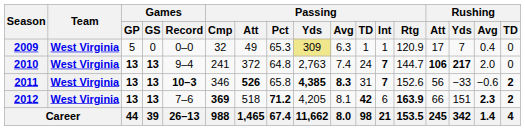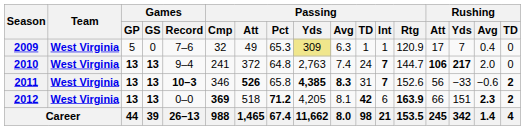(184, 47) 0–0 -> (184, 47) 7–6
(184, 99) 7–6 -> (184, 99) 0–0
